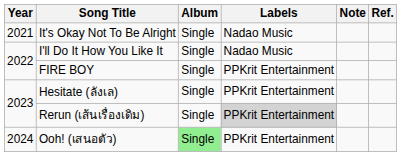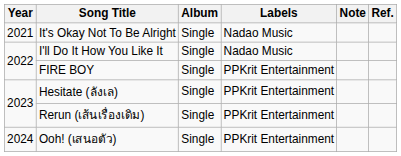(279, 115) lightgrey background -> (279, 115) no background
(198, 139) lightgreen background -> (198, 139) no background
